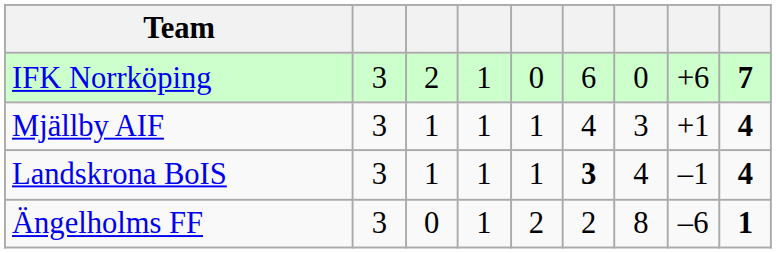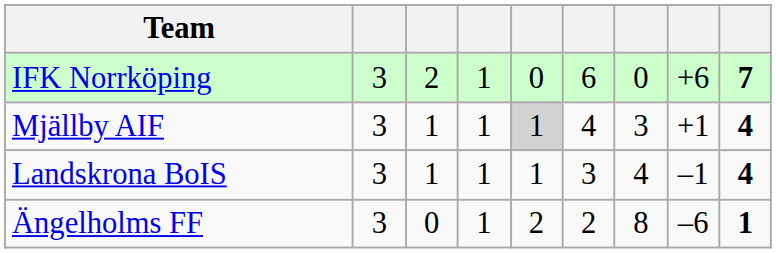(536, 125) no background -> (536, 125) lightgrey background
(589, 174) bold -> (589, 174) normal
